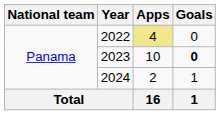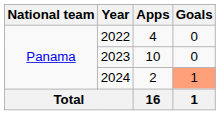(153, 36) khaki background -> (153, 36) no background
(194, 57) bold -> (194, 57) normal
(194, 78) no background -> (194, 78) lightsalmon background
